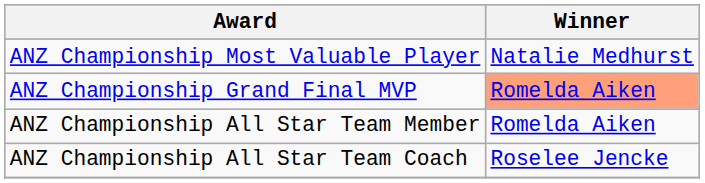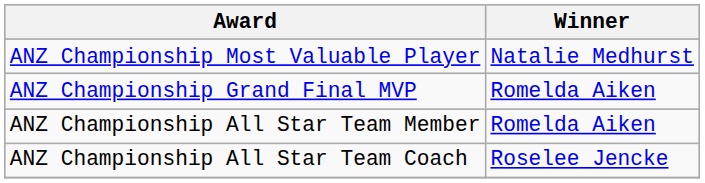(573, 91) lightsalmon background -> (573, 91) no background
